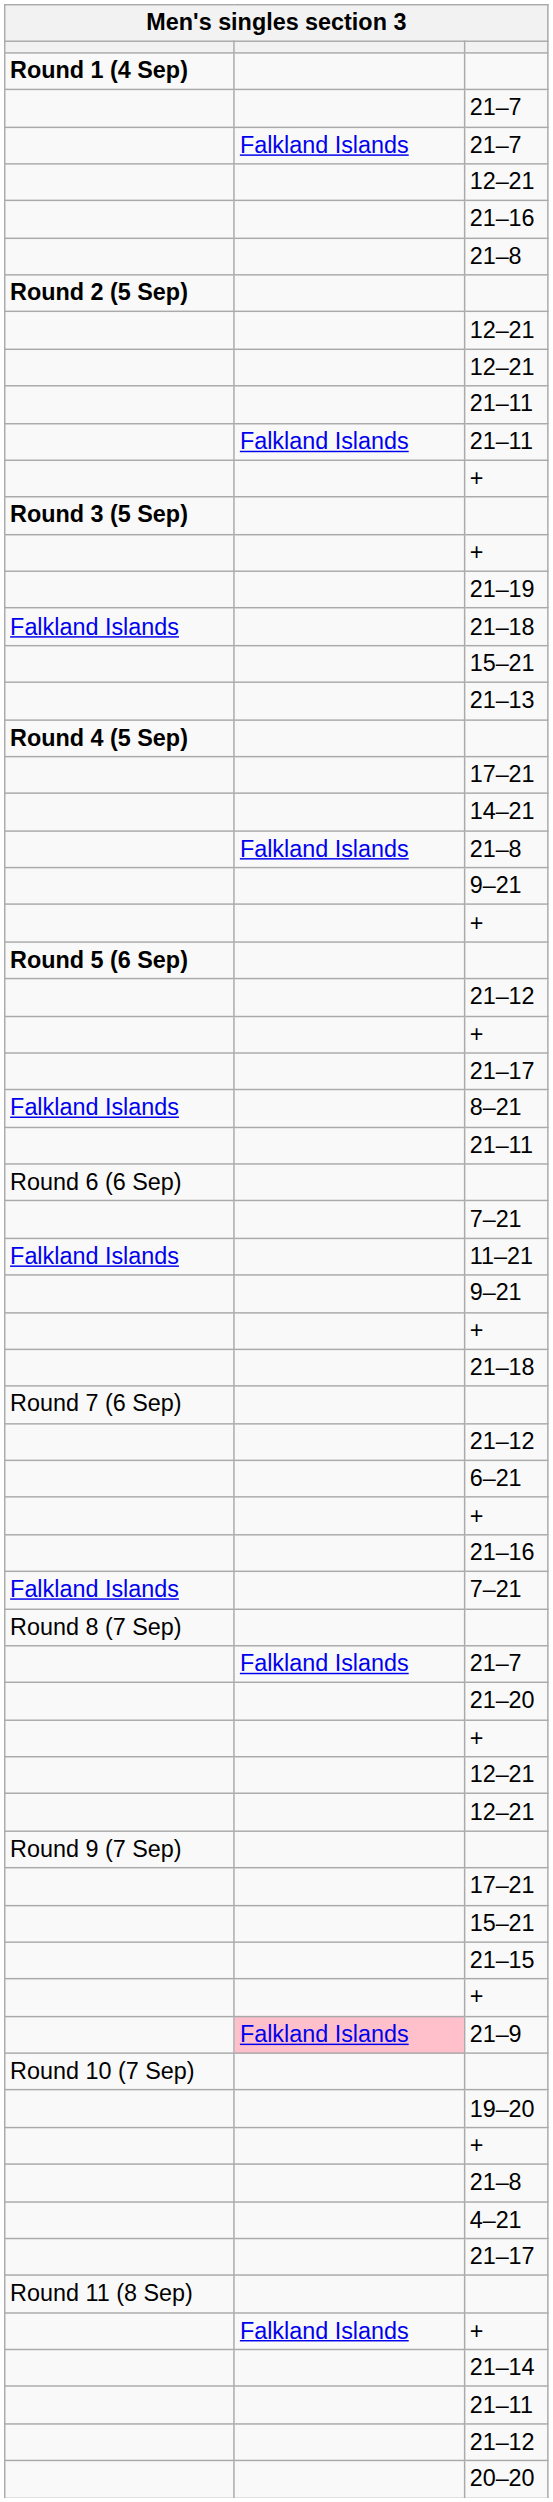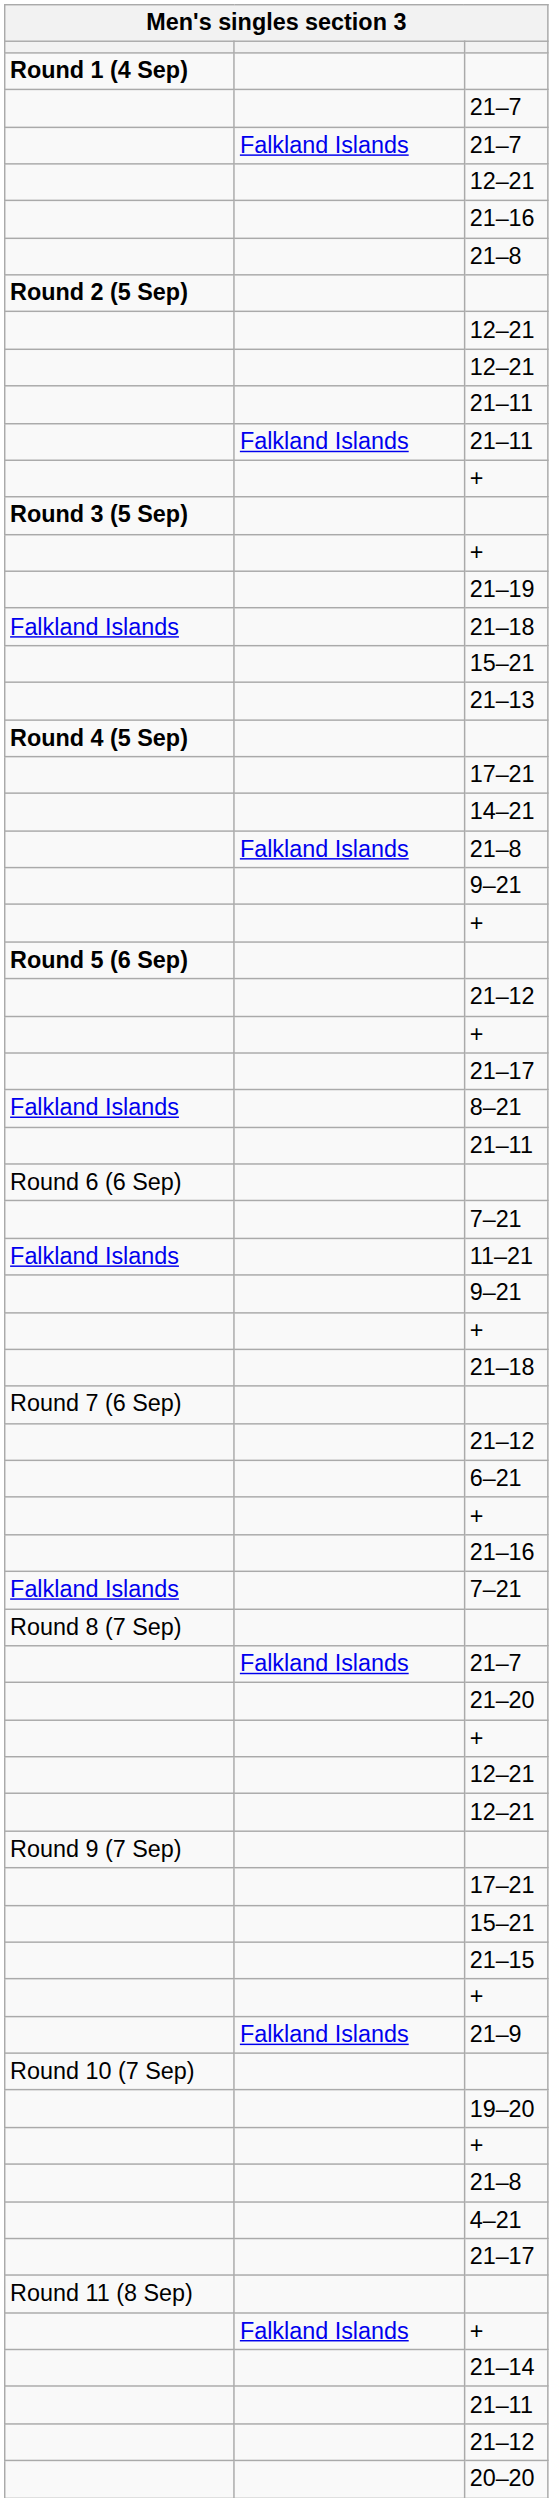(324, 2034) pink background -> (324, 2034) no background
